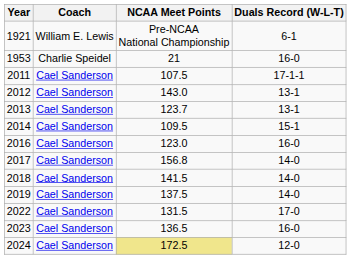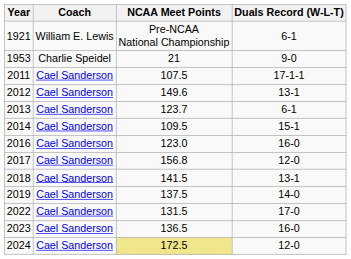(289, 59) 16-0 -> (289, 59) 9-0
(174, 93) 143.0 -> (174, 93) 149.6
(289, 110) 13-1 -> (289, 110) 6-1
(289, 161) 14-0 -> (289, 161) 12-0
(289, 178) 14-0 -> (289, 178) 13-1
